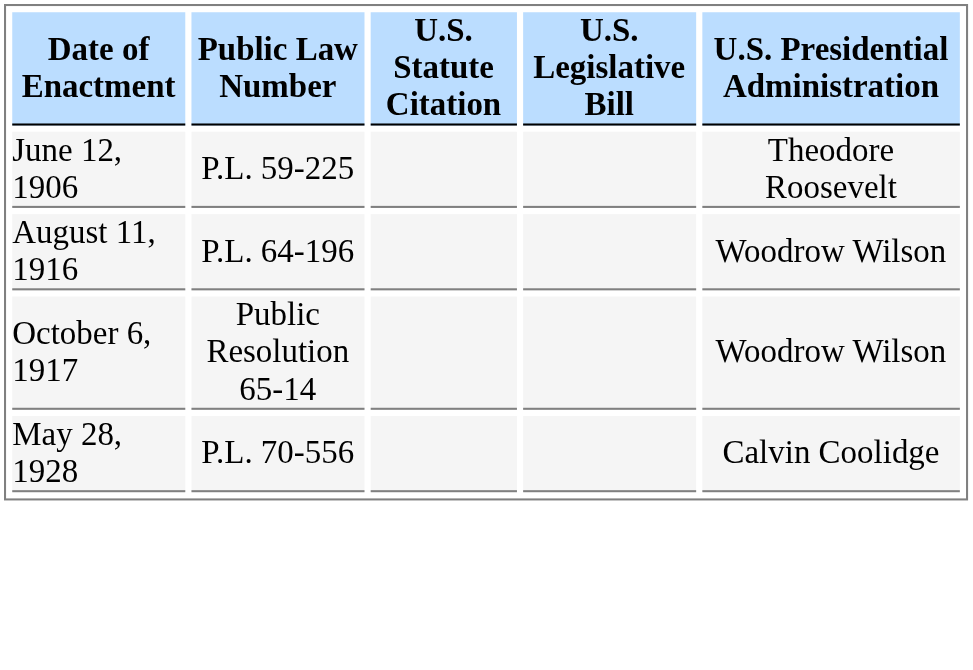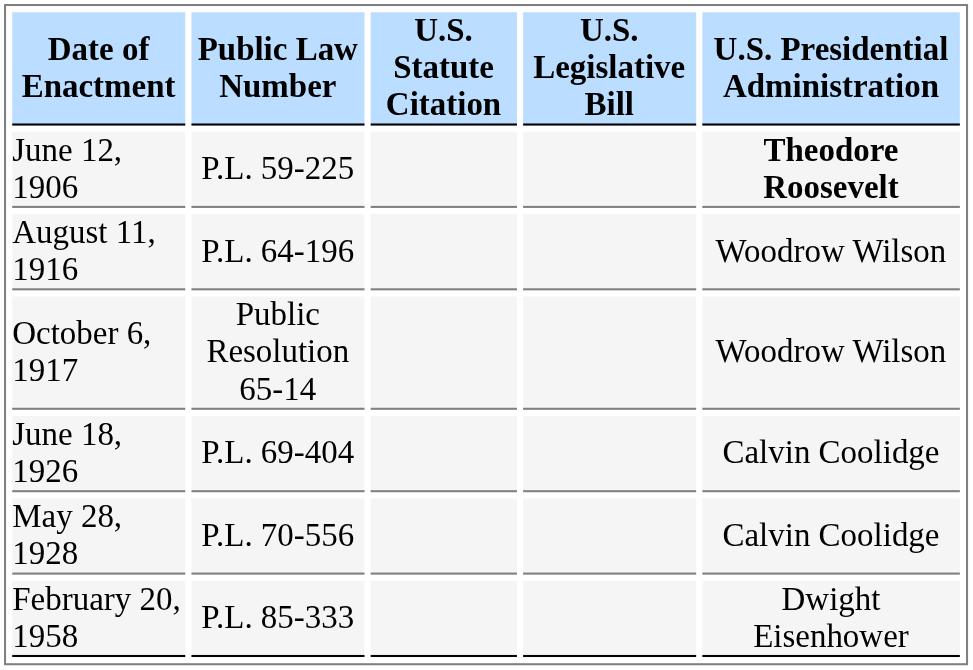(831, 168) normal -> (831, 168) bold
+ row: (67, 452)
+ row: (96, 617)
